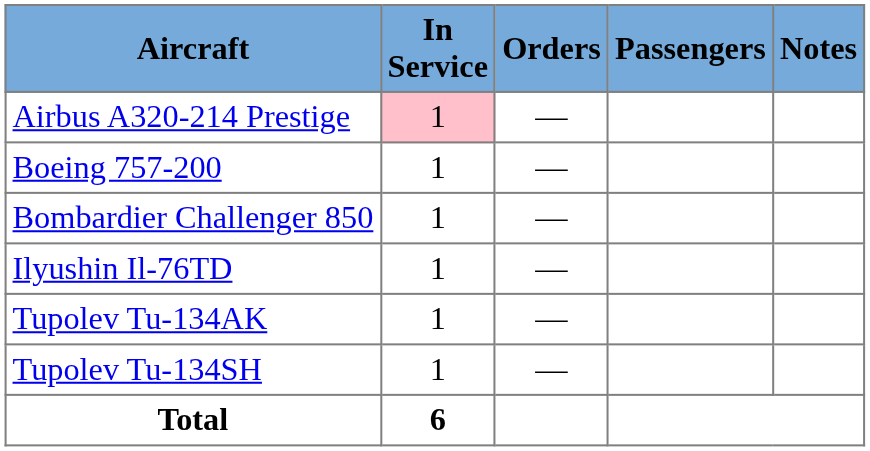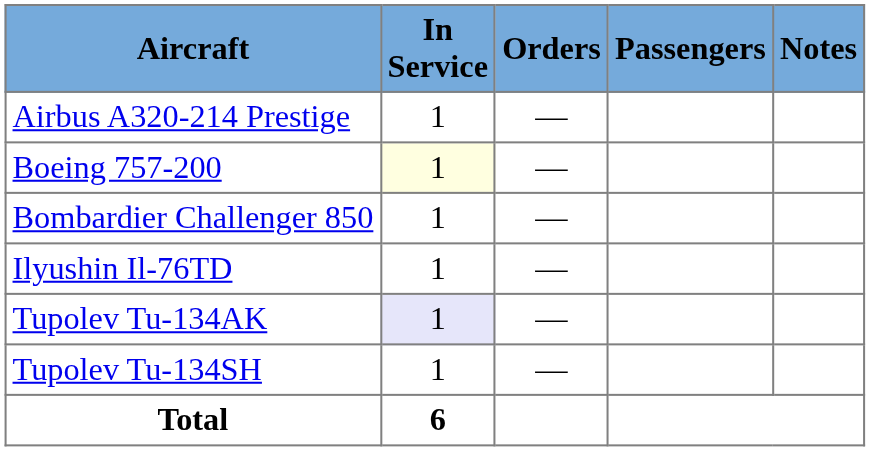(438, 116) pink background -> (438, 116) no background
(438, 167) no background -> (438, 167) lightyellow background
(438, 318) no background -> (438, 318) lavender background
